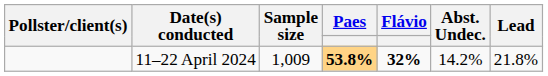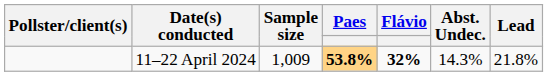(460, 59) 14.2% -> (460, 59) 14.3%
